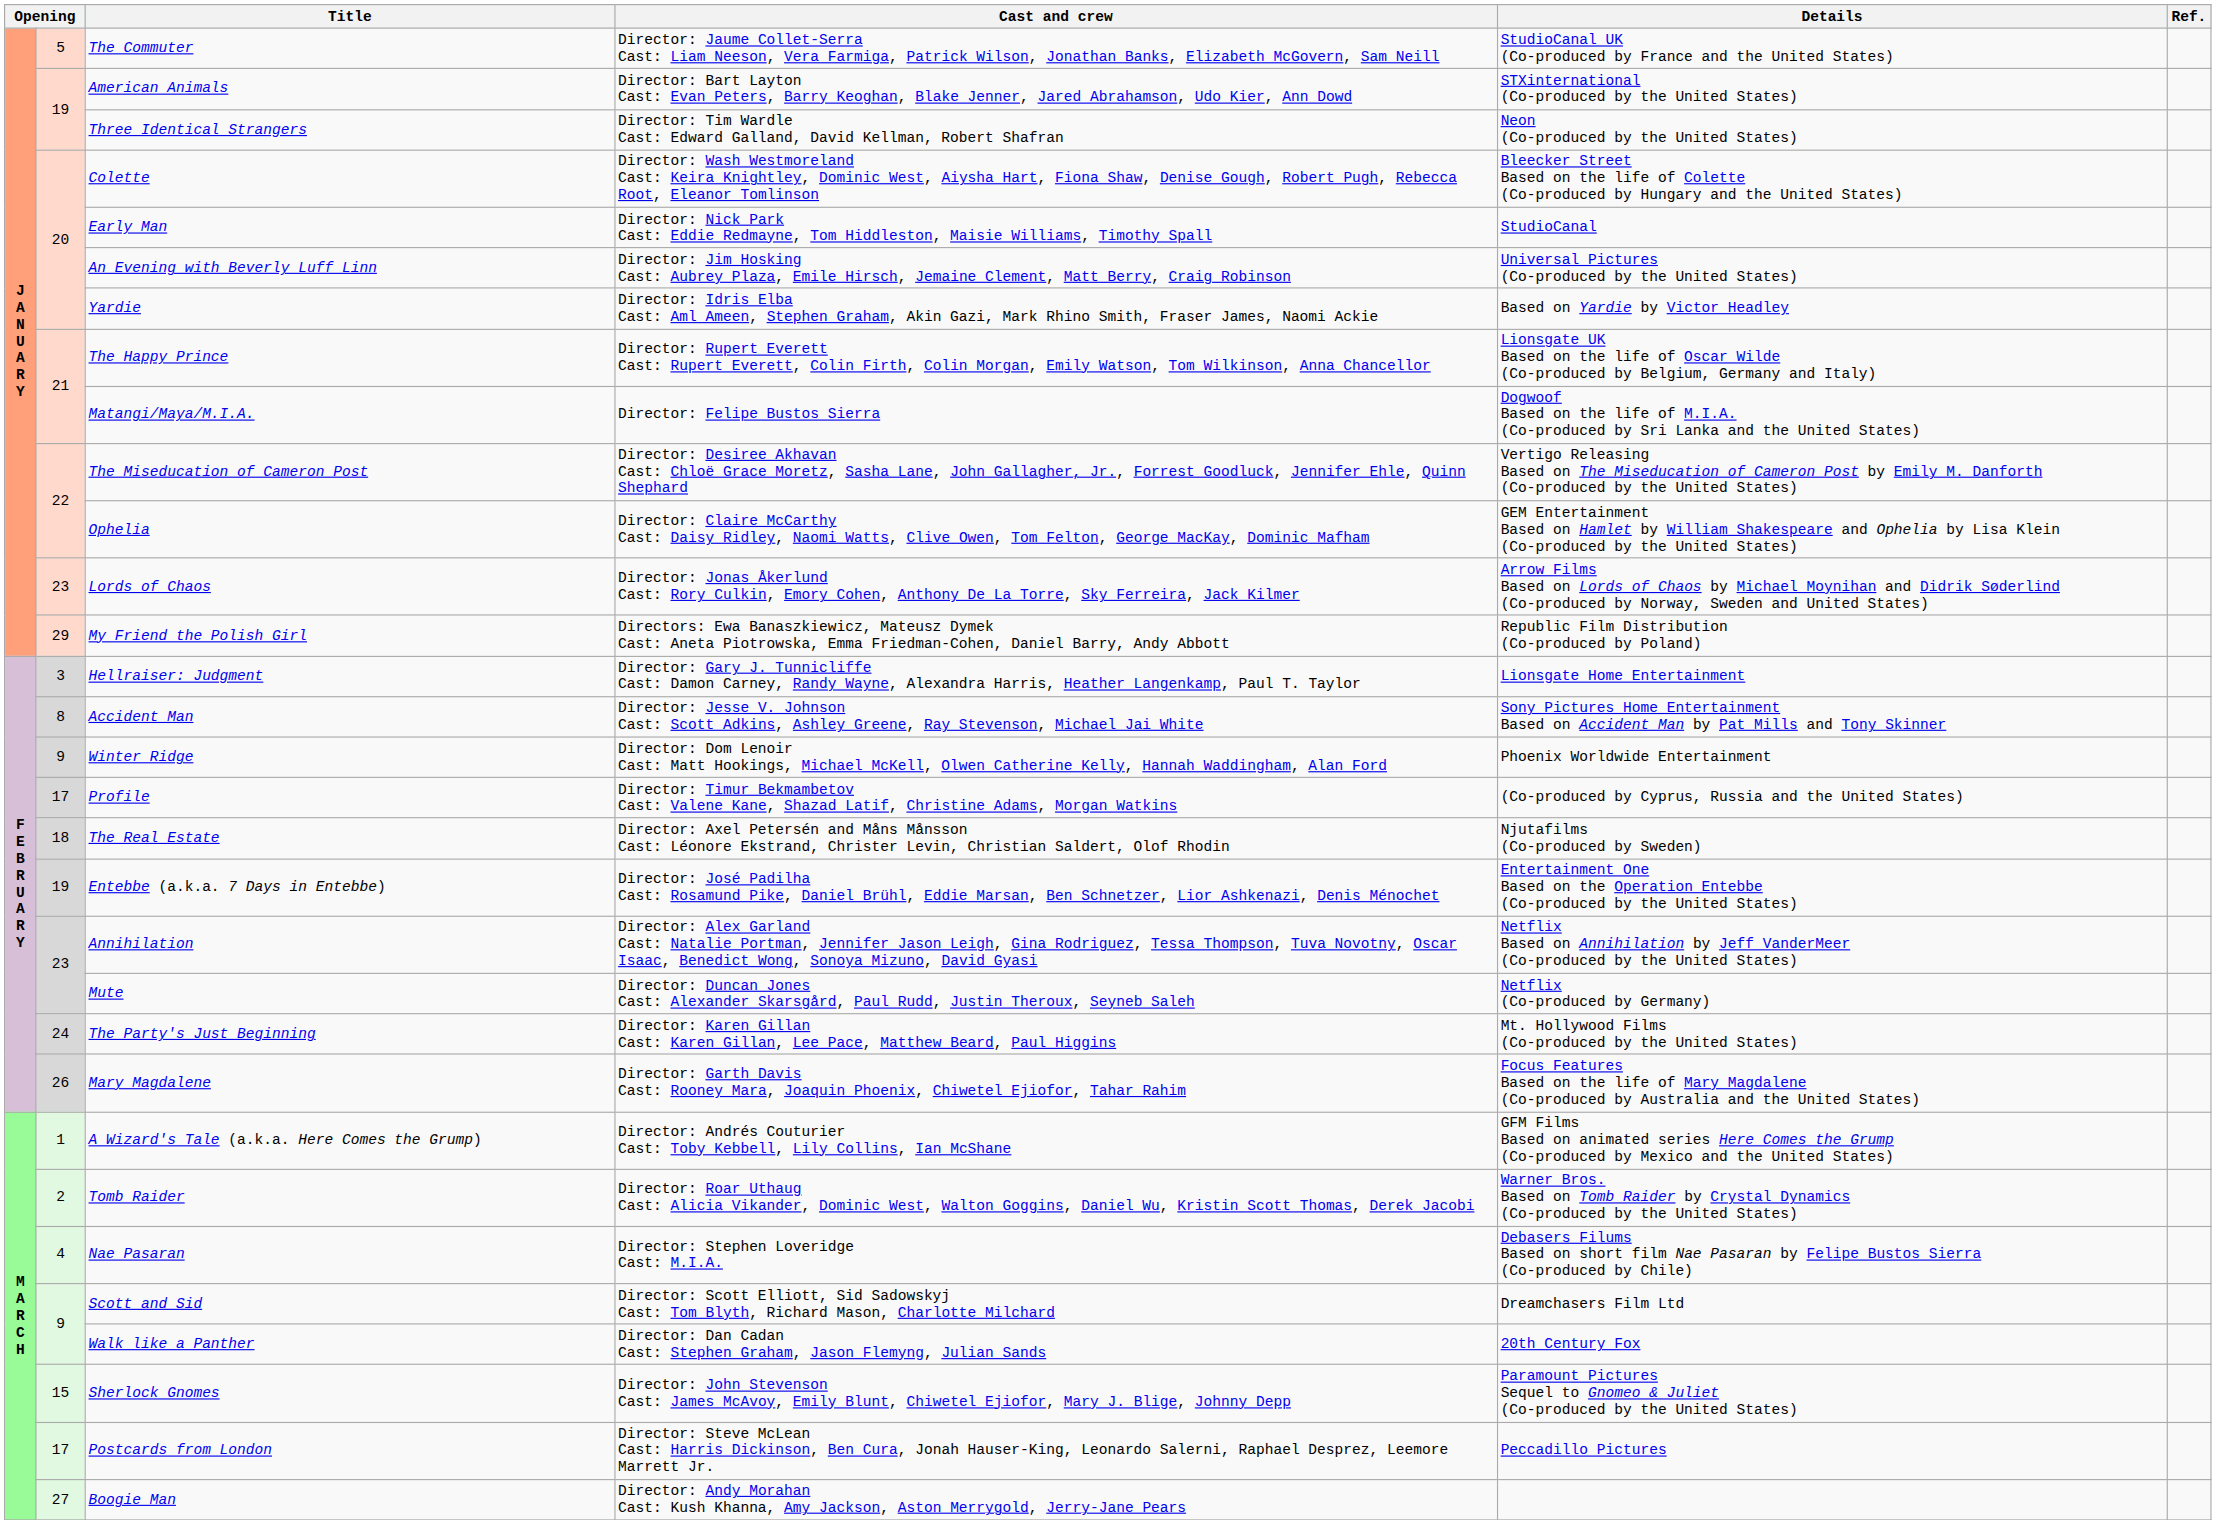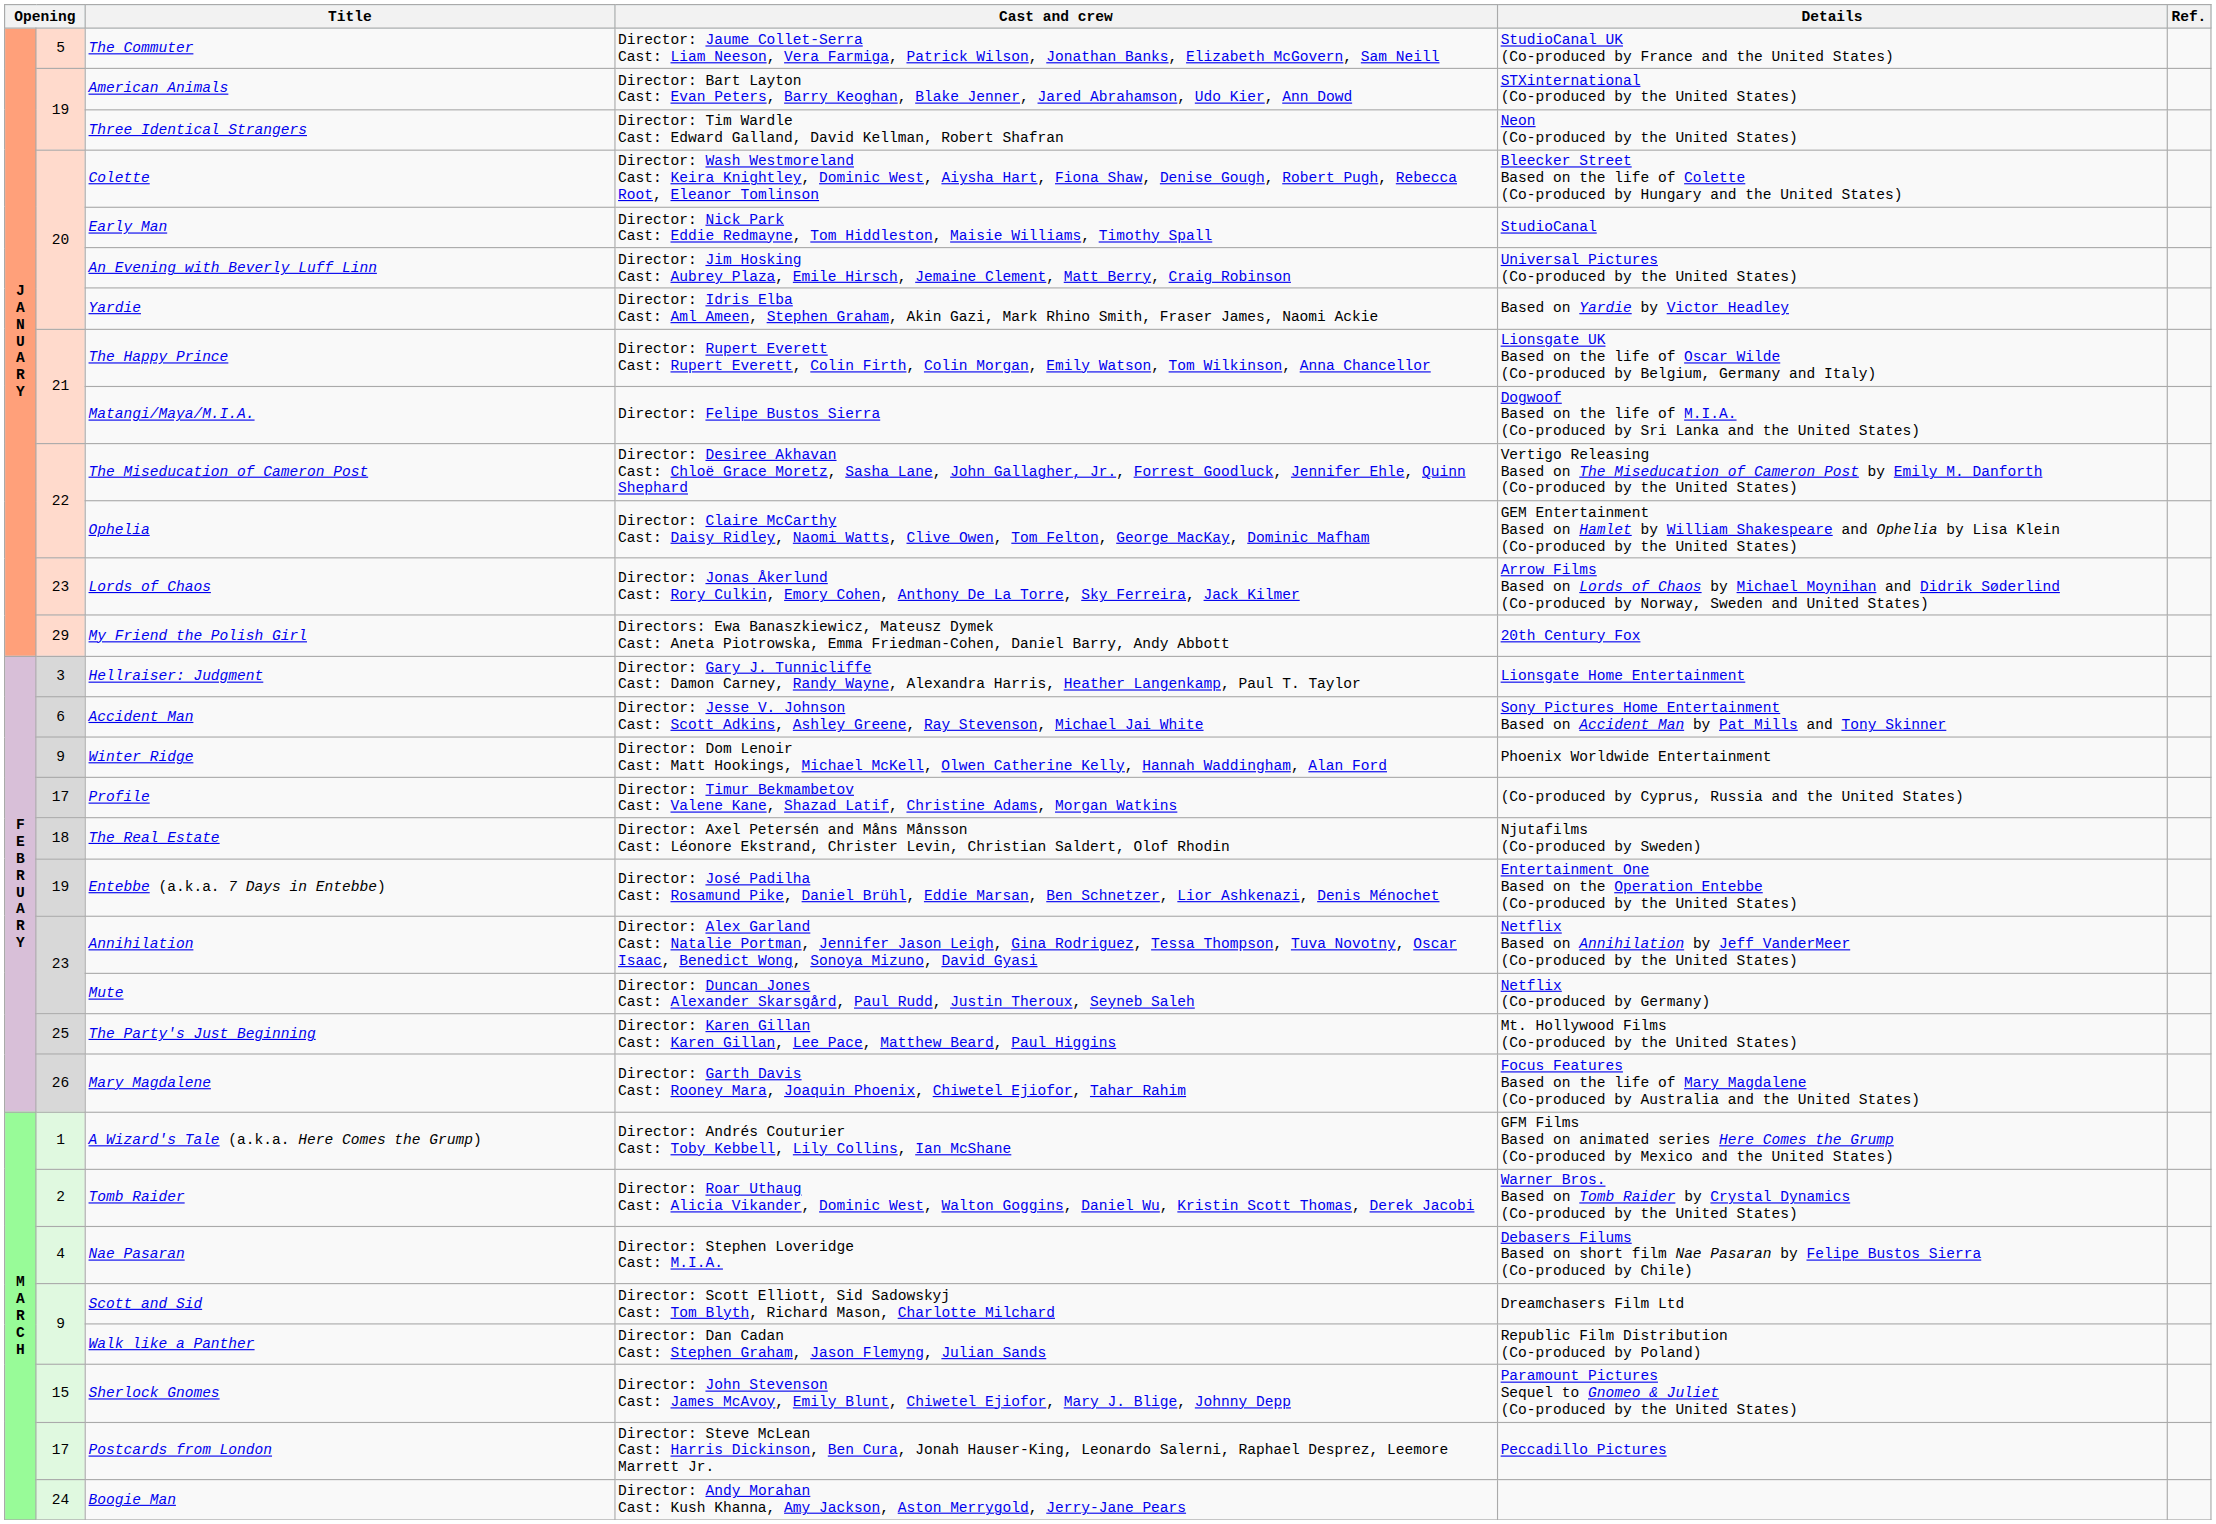(1614, 636) Republic Film Distribution (Co-produced by Poland) -> (1571, 636) 20th Century Fox
(61, 717) 8 -> (61, 717) 6
(61, 1034) 24 -> (61, 1034) 25
(1571, 1344) 20th Century Fox -> (1614, 1344) Republic Film Distribution (Co-produced by Poland)
(61, 1500) 27 -> (61, 1500) 24
